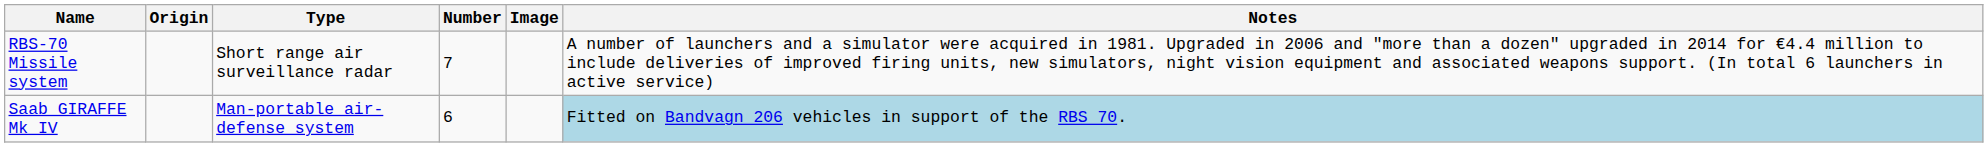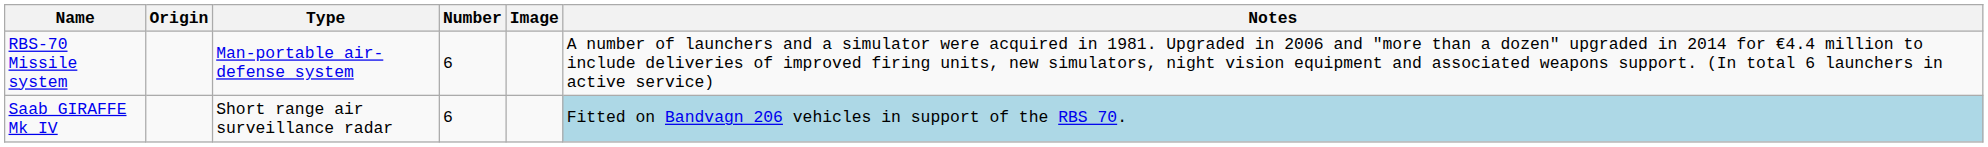(305, 64) Short range air surveillance radar -> (300, 64) Man-portable air-defense system
(448, 64) 7 -> (448, 64) 6
(300, 119) Man-portable air-defense system -> (305, 119) Short range air surveillance radar
